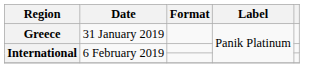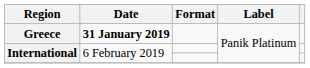(123, 33) normal -> (126, 33) bold
